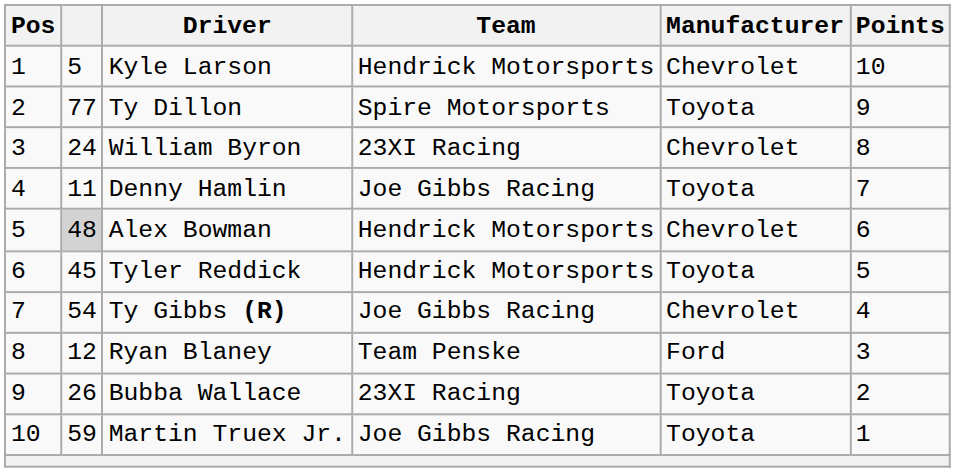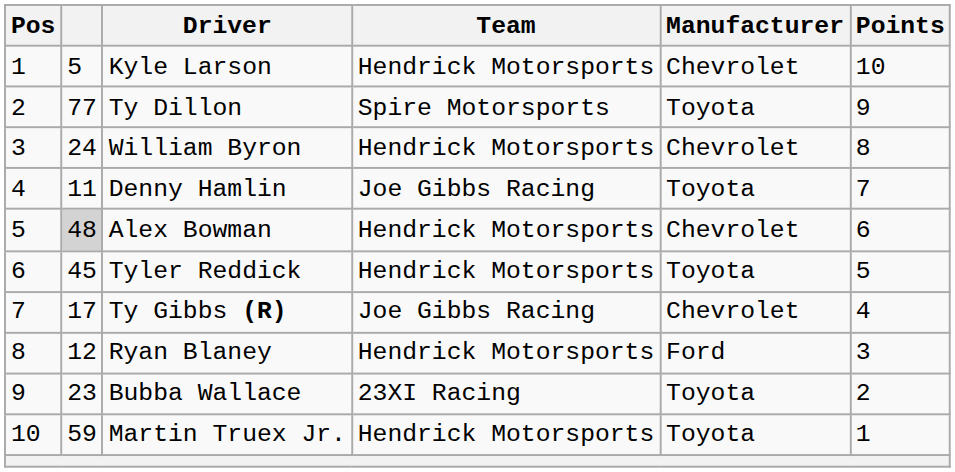(439, 148) 23XI Racing -> (506, 148) Hendrick Motorsports
(82, 312) 54 -> (82, 312) 17
(439, 353) Team Penske -> (506, 353) Hendrick Motorsports
(82, 393) 26 -> (82, 393) 23
(476, 434) Joe Gibbs Racing -> (506, 434) Hendrick Motorsports
